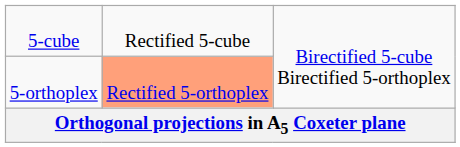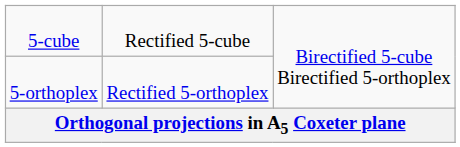(187, 92) lightsalmon background -> (187, 92) no background
